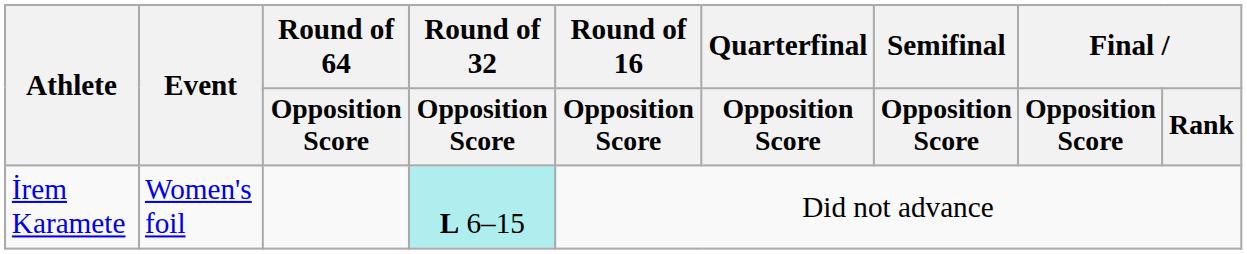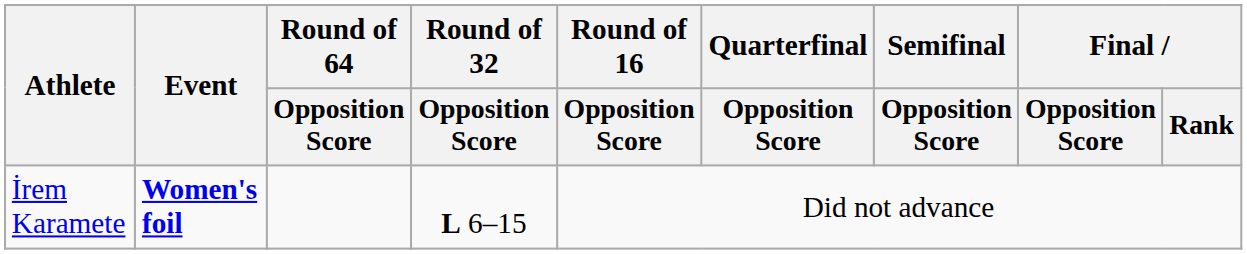(198, 207) normal -> (200, 207) bold
(482, 224) paleturquoise background -> (484, 224) no background
